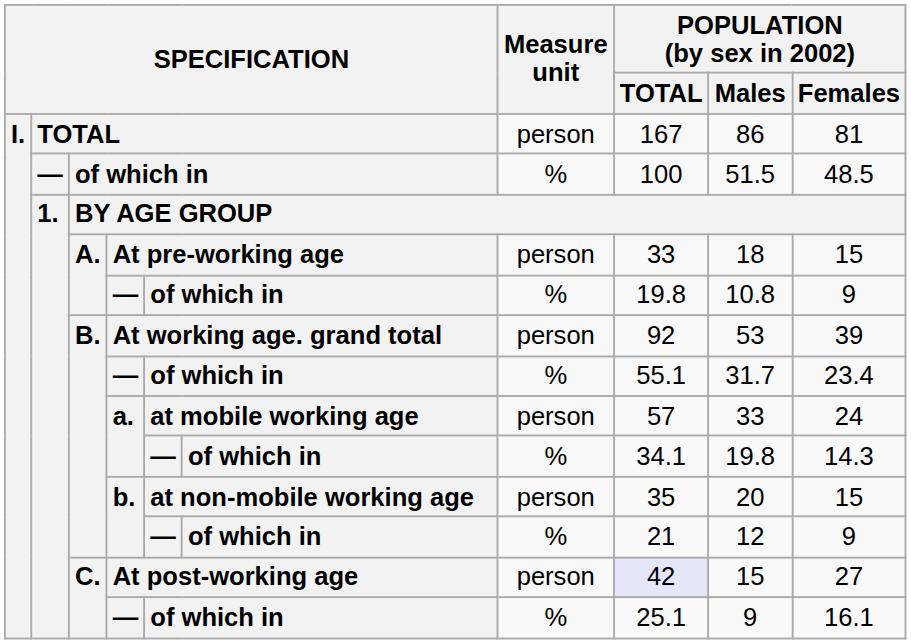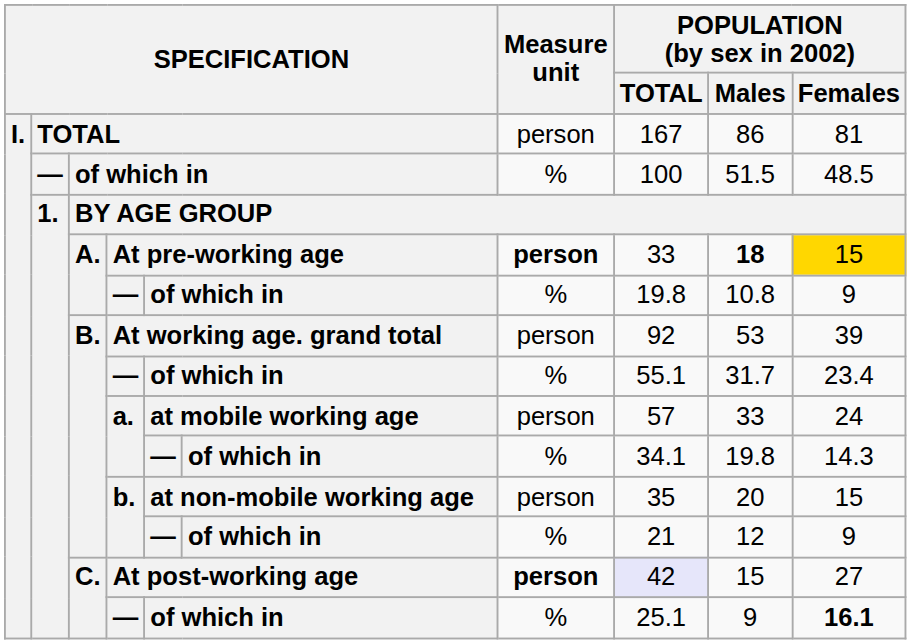(556, 254) normal -> (556, 254) bold
(750, 254) normal -> (750, 254) bold
(849, 254) no background -> (849, 254) gold background
(556, 577) normal -> (556, 577) bold
(849, 617) normal -> (849, 617) bold
